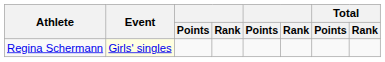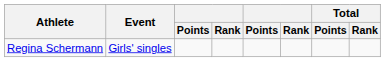(140, 48) lightyellow background -> (140, 48) no background
